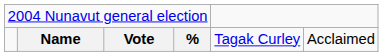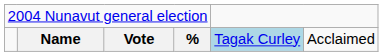(257, 39) no background -> (257, 39) lightblue background
